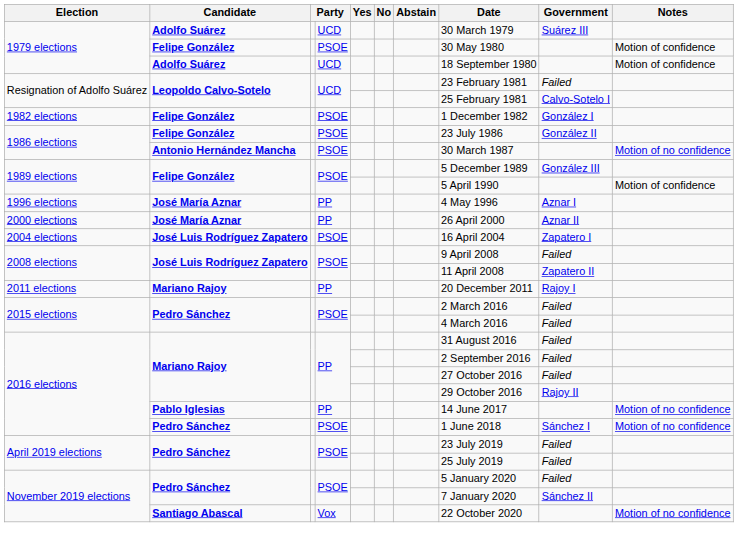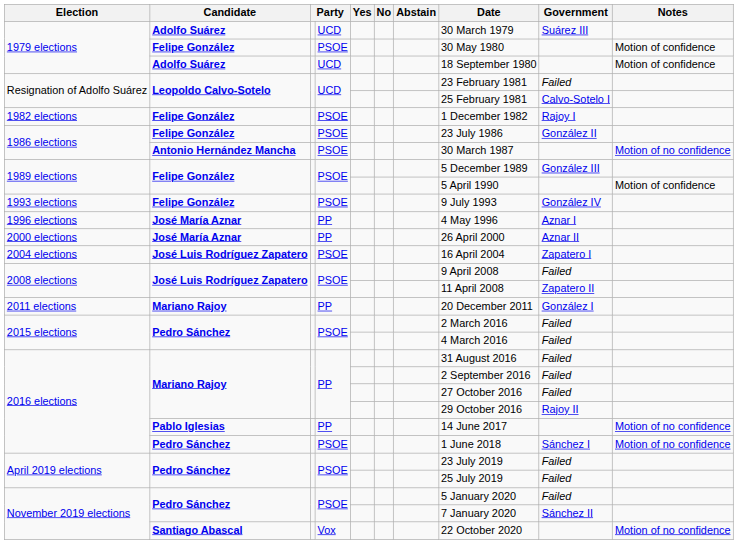(568, 116) González I -> (559, 116) Rajoy I
+ row: (42, 202)
(559, 289) Rajoy I -> (568, 306) González I
